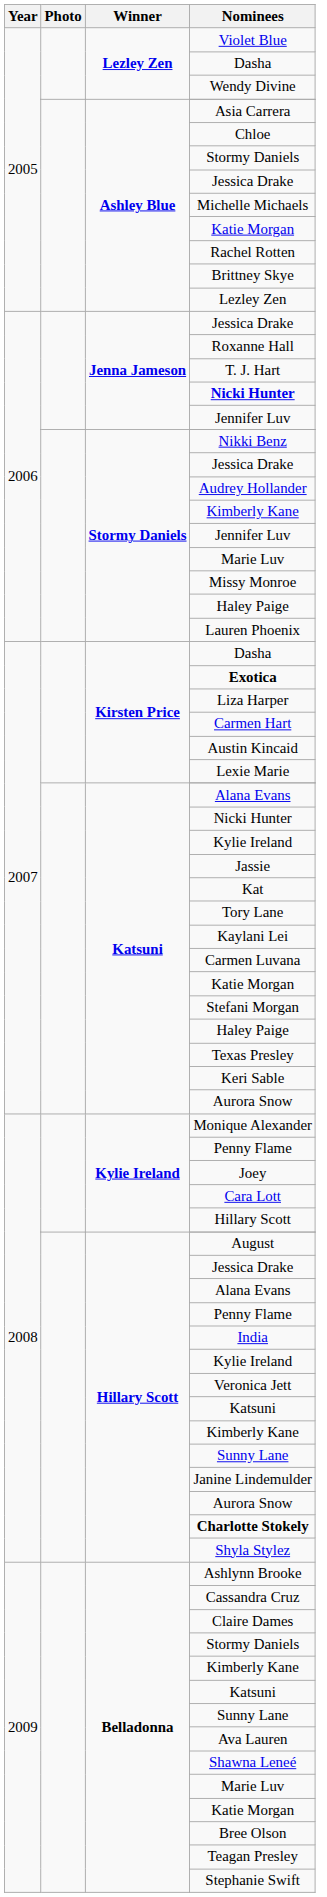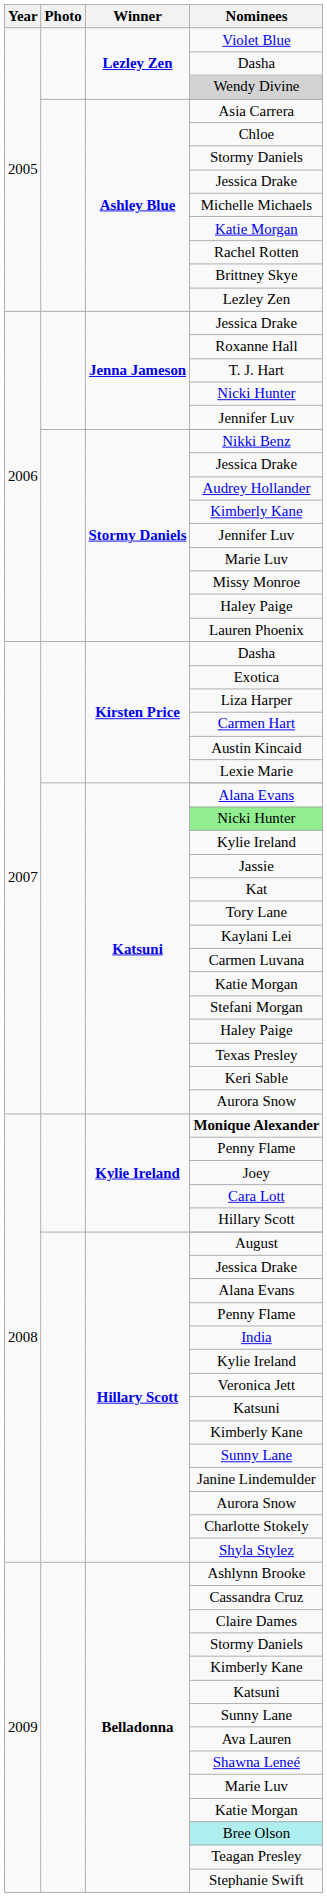(253, 87) no background -> (256, 87) lightgrey background
(253, 393) bold -> (256, 393) normal
(253, 677) bold -> (256, 677) normal
(253, 818) no background -> (256, 818) lightgreen background
(253, 1125) normal -> (256, 1125) bold
(253, 1526) bold -> (256, 1526) normal
(253, 1833) no background -> (256, 1833) paleturquoise background
